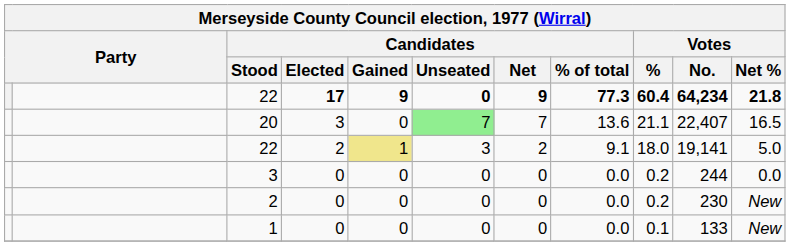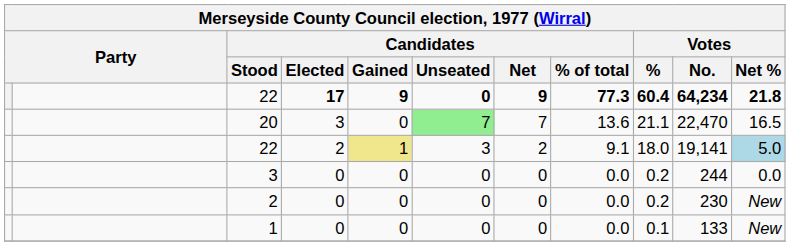(702, 123) 22,407 -> (702, 123) 22,470
(770, 149) no background -> (770, 149) lightblue background
